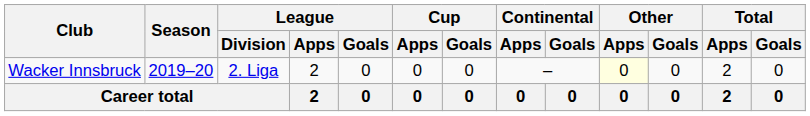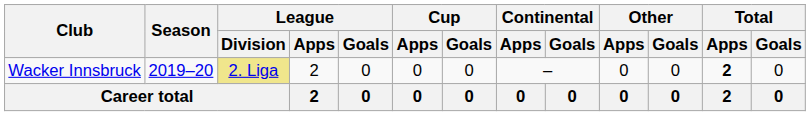(253, 70) no background -> (253, 70) khaki background
(624, 70) lightyellow background -> (624, 70) no background
(727, 70) normal -> (727, 70) bold
